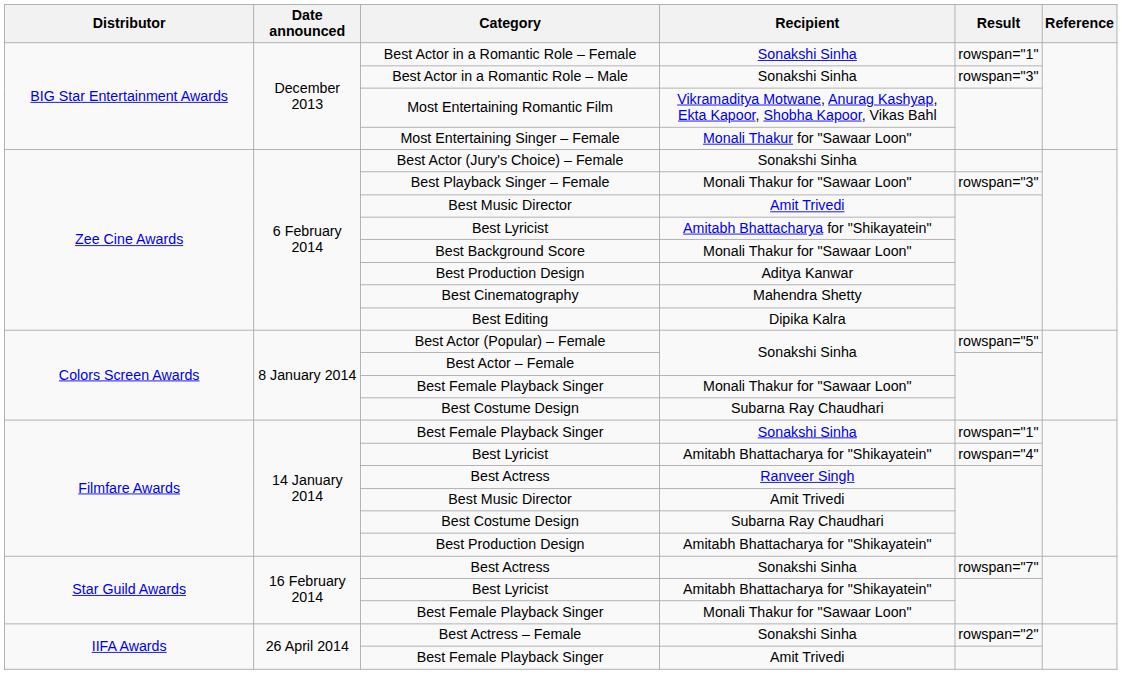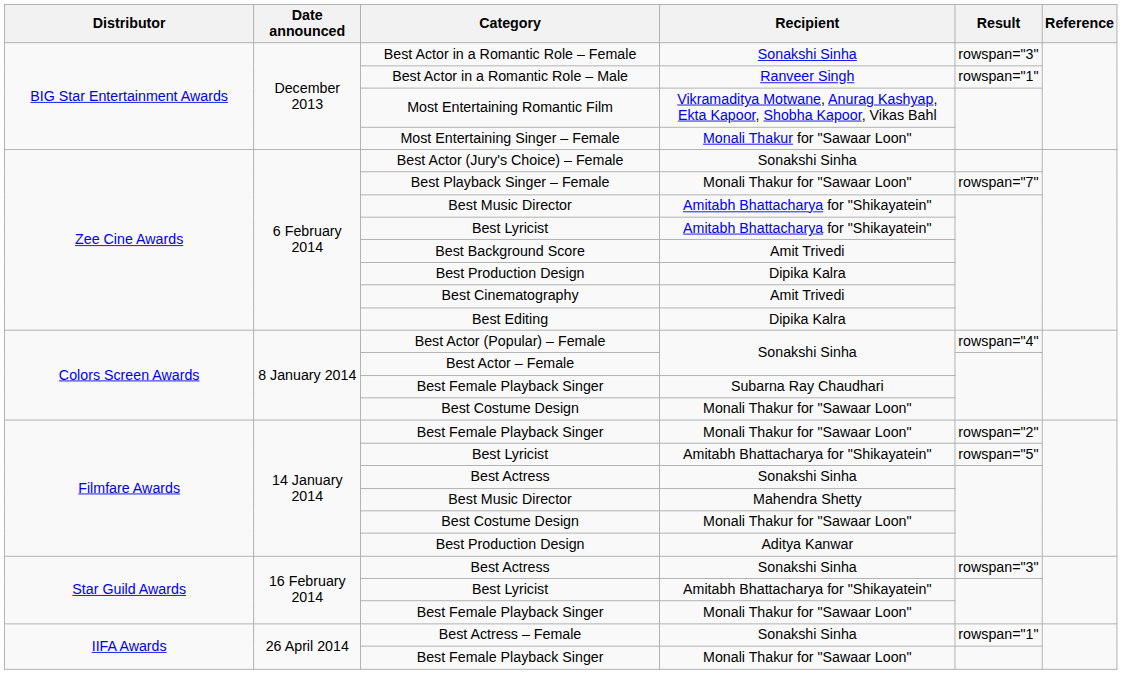(998, 54) rowspan="1" -> (998, 54) rowspan="3"
(807, 76) Sonakshi Sinha -> (807, 76) Ranveer Singh
(998, 76) rowspan="3" -> (998, 76) rowspan="1"
(998, 183) rowspan="3" -> (998, 183) rowspan="7"
(807, 205) Amit Trivedi -> (807, 205) Amitabh Bhattacharya for "Shikayatein"
(807, 251) Monali Thakur for "Sawaar Loon" -> (807, 251) Amit Trivedi
(807, 273) Aditya Kanwar -> (807, 273) Dipika Kalra
(807, 296) Mahendra Shetty -> (807, 296) Amit Trivedi
(998, 341) rowspan="5" -> (998, 341) rowspan="4"
(807, 386) Monali Thakur for "Sawaar Loon" -> (807, 386) Subarna Ray Chaudhari
(807, 409) Subarna Ray Chaudhari -> (807, 409) Monali Thakur for "Sawaar Loon"
(807, 431) Sonakshi Sinha -> (807, 431) Monali Thakur for "Sawaar Loon"
(998, 431) rowspan="1" -> (998, 431) rowspan="2"
(998, 454) rowspan="4" -> (998, 454) rowspan="5"
(807, 476) Ranveer Singh -> (807, 476) Sonakshi Sinha
(807, 499) Amit Trivedi -> (807, 499) Mahendra Shetty
(807, 522) Subarna Ray Chaudhari -> (807, 522) Monali Thakur for "Sawaar Loon"
(807, 544) Amitabh Bhattacharya for "Shikayatein" -> (807, 544) Aditya Kanwar
(998, 567) rowspan="7" -> (998, 567) rowspan="3"
(998, 635) rowspan="2" -> (998, 635) rowspan="1"
(807, 657) Amit Trivedi -> (807, 657) Monali Thakur for "Sawaar Loon"
